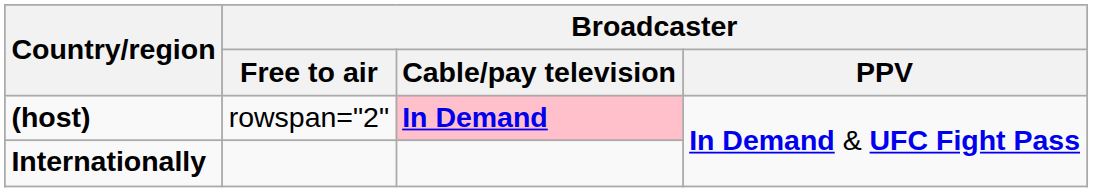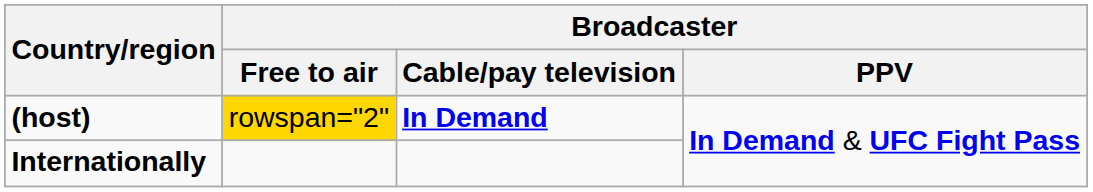(309, 117) no background -> (309, 117) gold background
(475, 117) pink background -> (475, 117) no background
